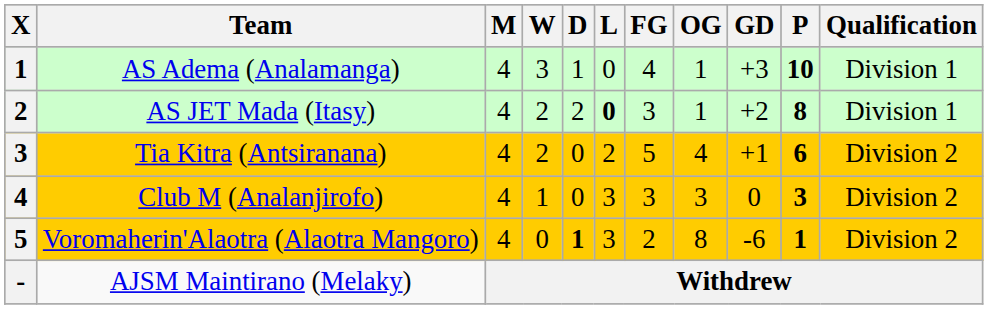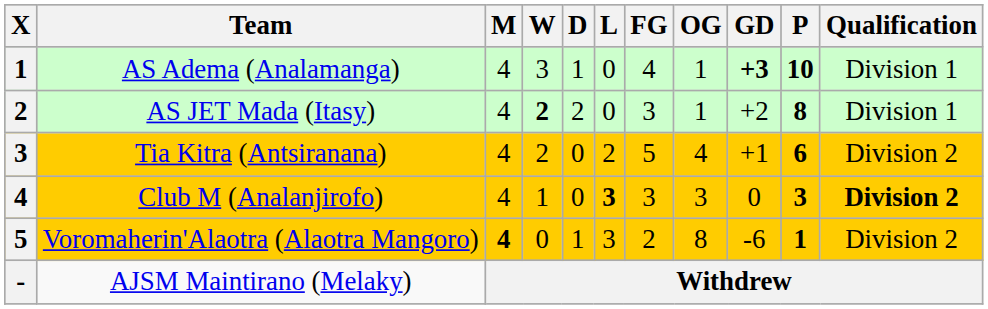(754, 68) normal -> (754, 68) bold
(542, 111) normal -> (542, 111) bold
(609, 111) bold -> (609, 111) normal
(609, 196) normal -> (609, 196) bold
(902, 196) normal -> (902, 196) bold
(504, 238) normal -> (504, 238) bold
(578, 238) bold -> (578, 238) normal
